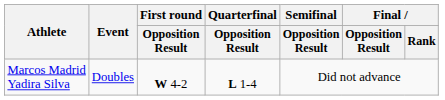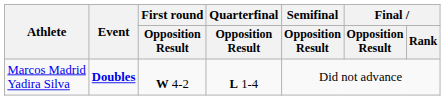(113, 77) normal -> (114, 77) bold
